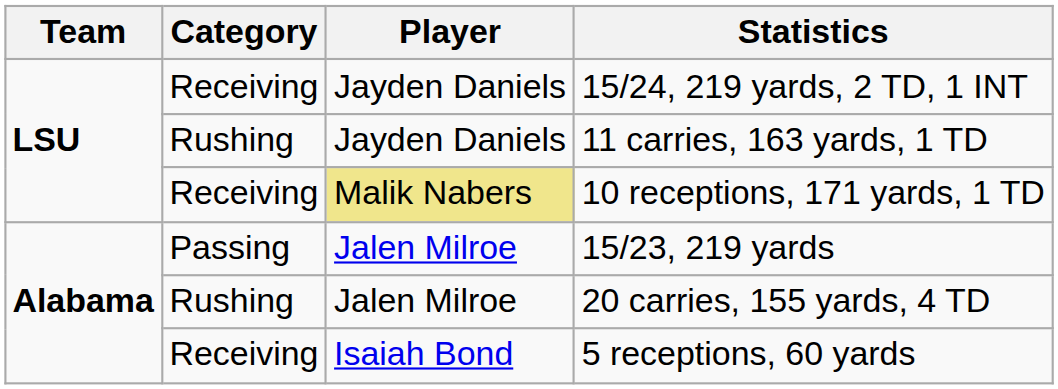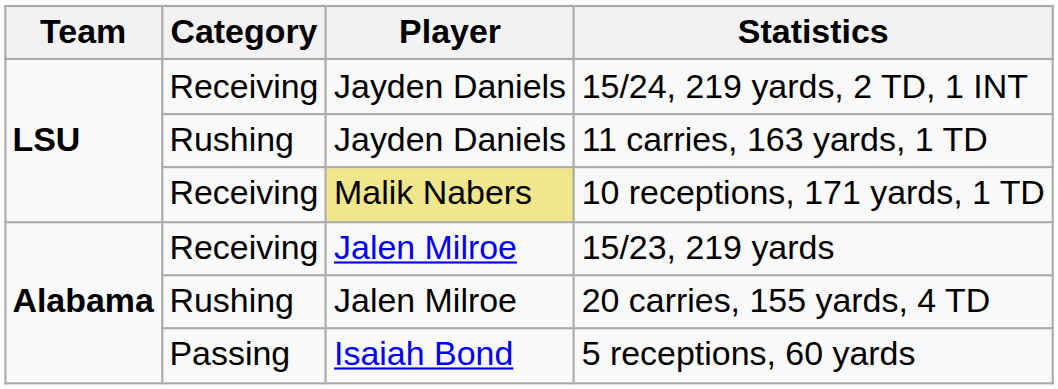(230, 247) Passing -> (244, 247) Receiving
(244, 355) Receiving -> (230, 355) Passing
